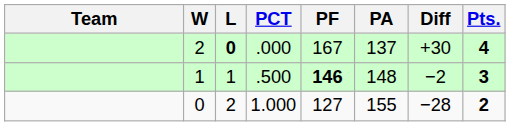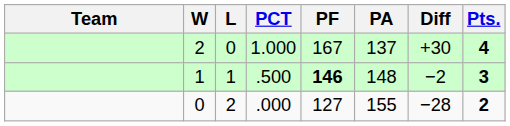(231, 47) bold -> (231, 47) normal
(273, 47) .000 -> (273, 47) 1.000
(273, 105) 1.000 -> (273, 105) .000
